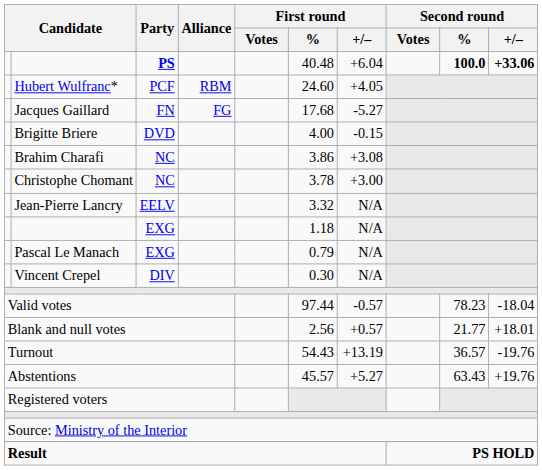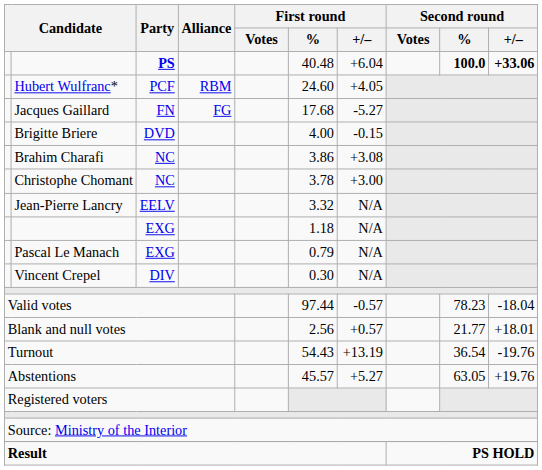(469, 352) 36.57 -> (469, 352) 36.54
(469, 376) 63.43 -> (469, 376) 63.05
